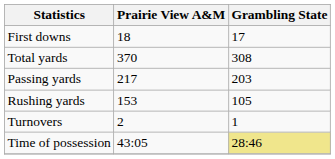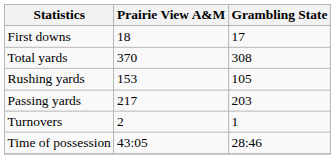rows swapped: (46, 100) <-> (44, 79)
(247, 143) khaki background -> (247, 143) no background
